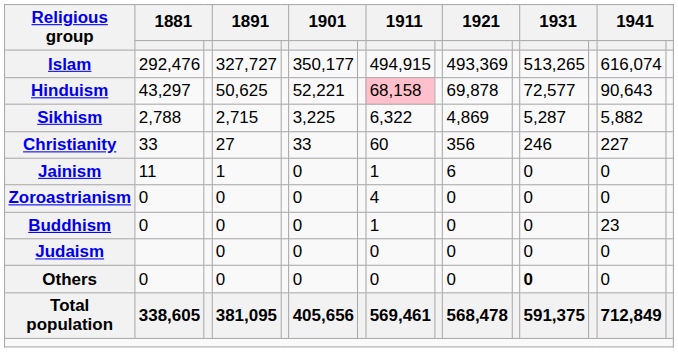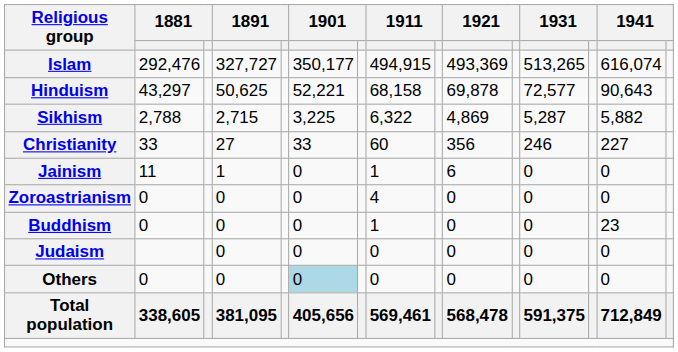(396, 90) pink background -> (396, 90) no background
(297, 279) no background -> (297, 279) lightblue background
(528, 279) bold -> (528, 279) normal
